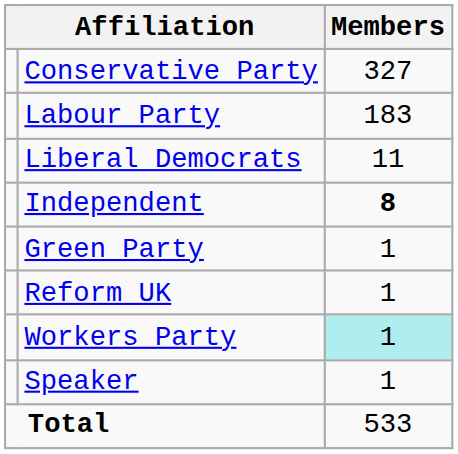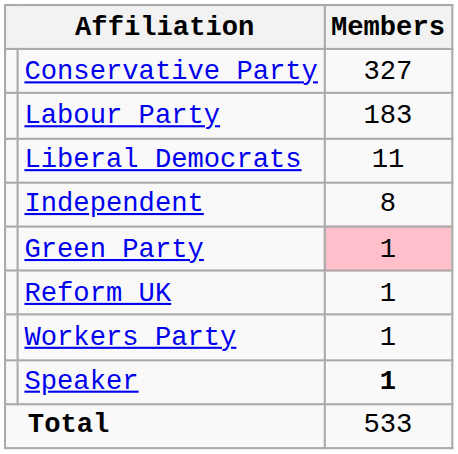(388, 204) bold -> (388, 204) normal
(388, 249) no background -> (388, 249) pink background
(388, 337) paleturquoise background -> (388, 337) no background
(388, 381) normal -> (388, 381) bold
